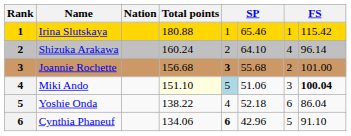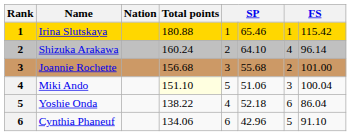(227, 67) bold -> (227, 67) normal
(227, 85) lightblue background -> (227, 85) no background
(316, 85) bold -> (316, 85) normal
(227, 121) bold -> (227, 121) normal
